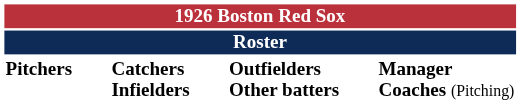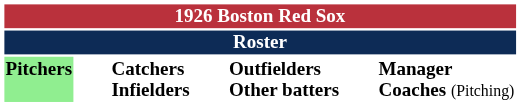(39, 68) no background -> (39, 68) lightgreen background
